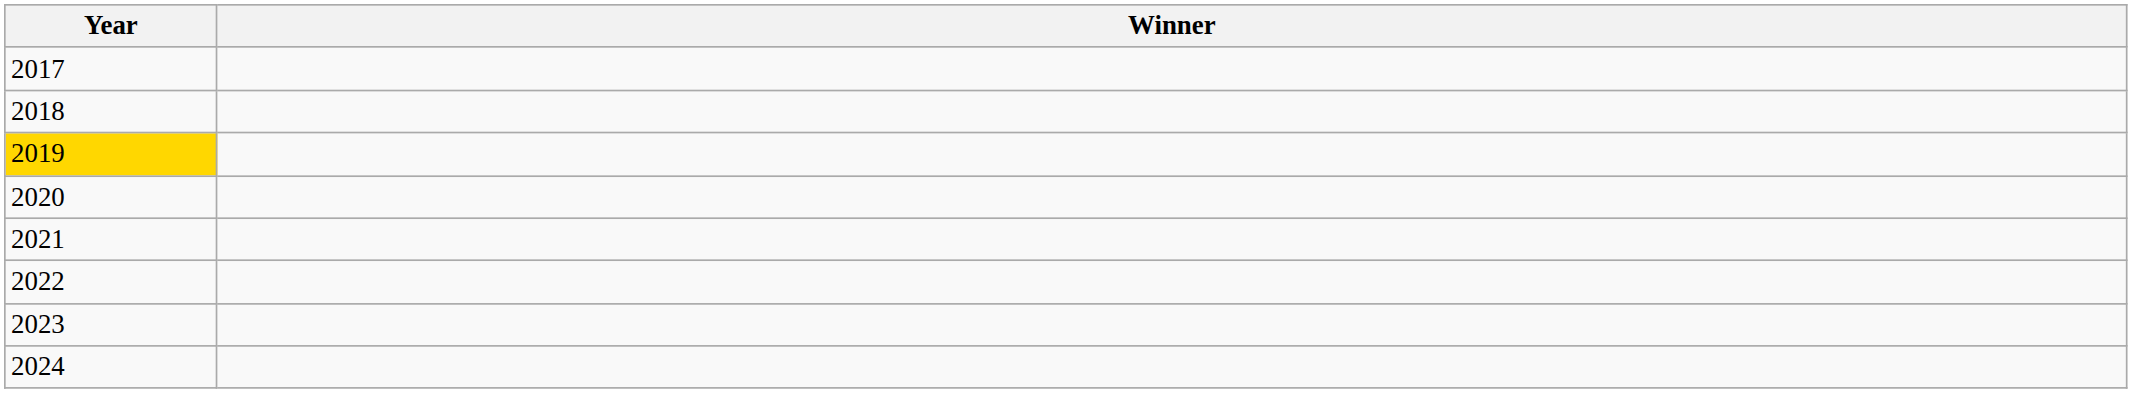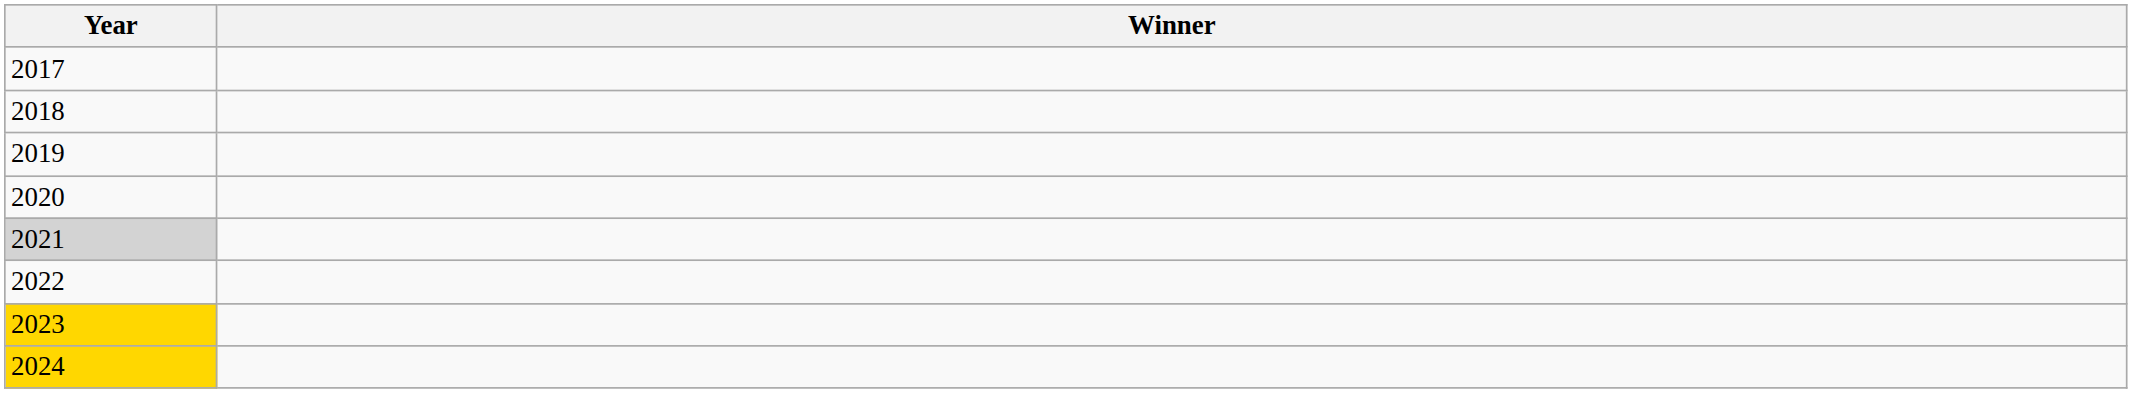(38, 153) gold background -> (38, 153) no background
(38, 238) no background -> (38, 238) lightgrey background
(38, 324) no background -> (38, 324) gold background
(38, 366) no background -> (38, 366) gold background
